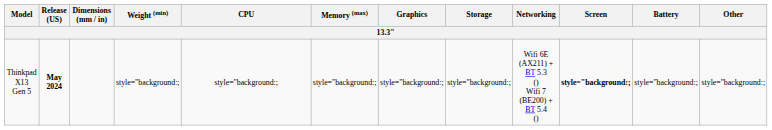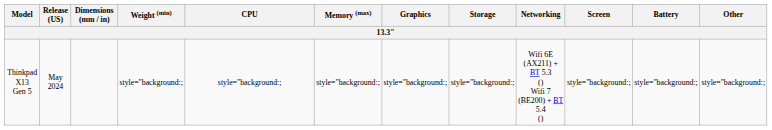(54, 82) bold -> (55, 82) normal
(596, 82) bold -> (599, 82) normal
